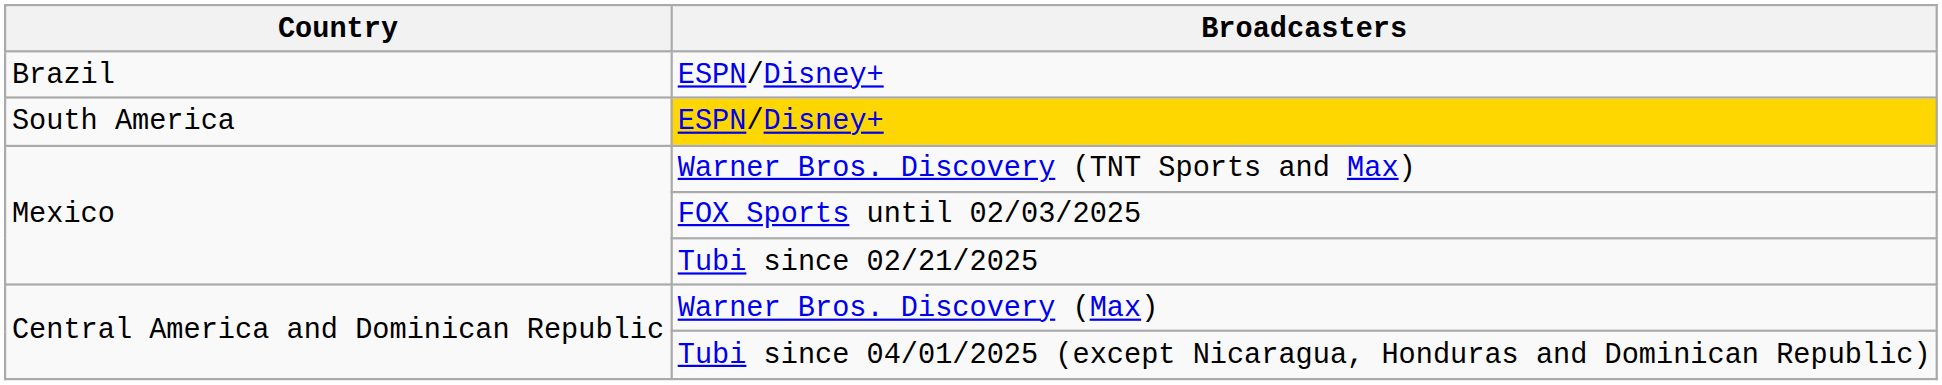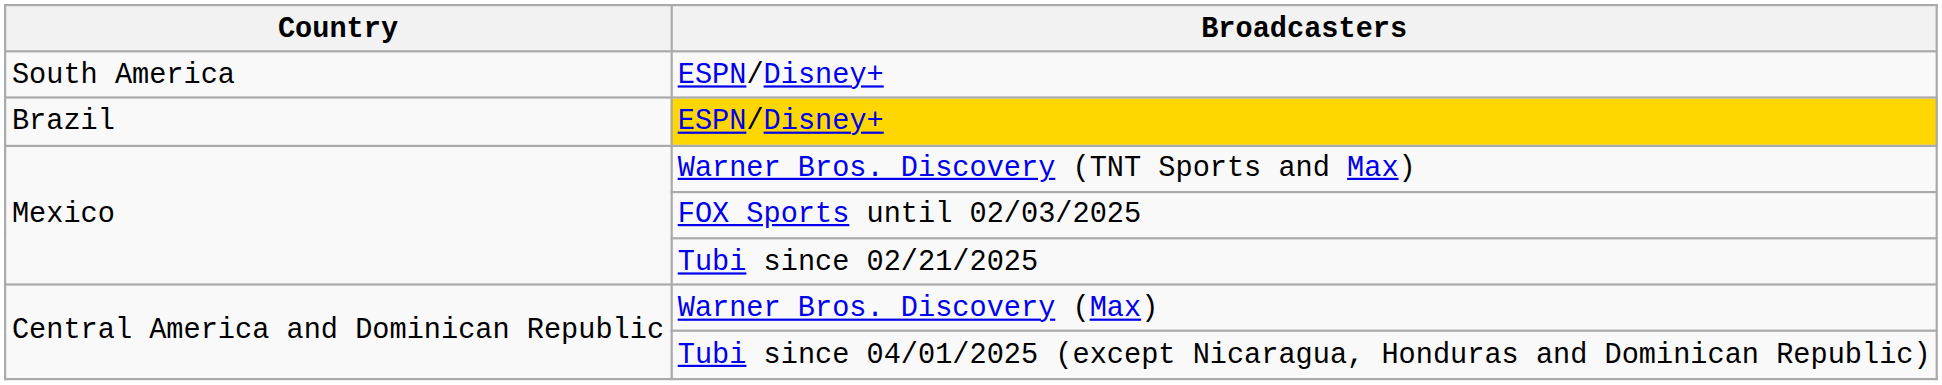(63, 75) Brazil -> (123, 75) South America
(123, 122) South America -> (63, 122) Brazil
